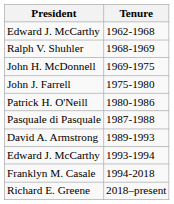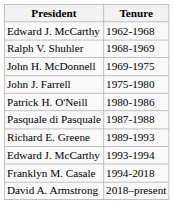(53, 137) David A. Armstrong -> (48, 137) Richard E. Greene
(48, 191) Richard E. Greene -> (53, 191) David A. Armstrong
